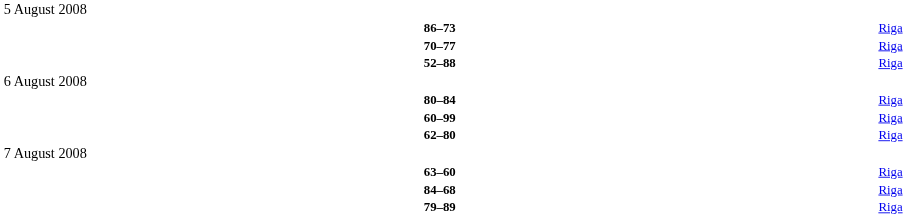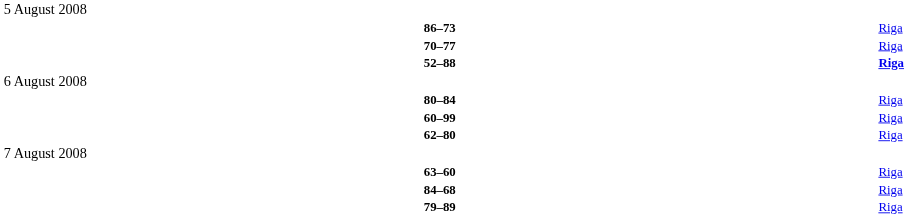(890, 63) normal -> (891, 63) bold
